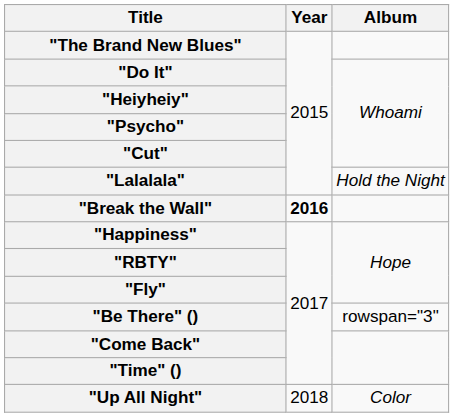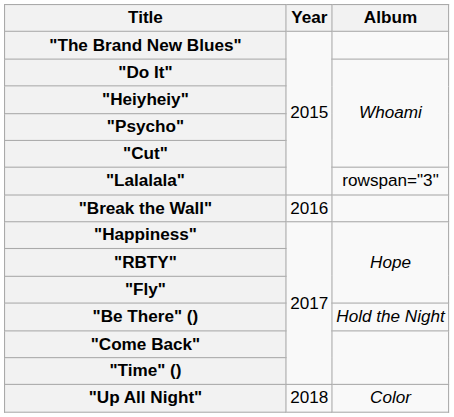(391, 180) Hold the Night -> (391, 180) rowspan="3"
(309, 208) bold -> (309, 208) normal
(391, 316) rowspan="3" -> (391, 316) Hold the Night
